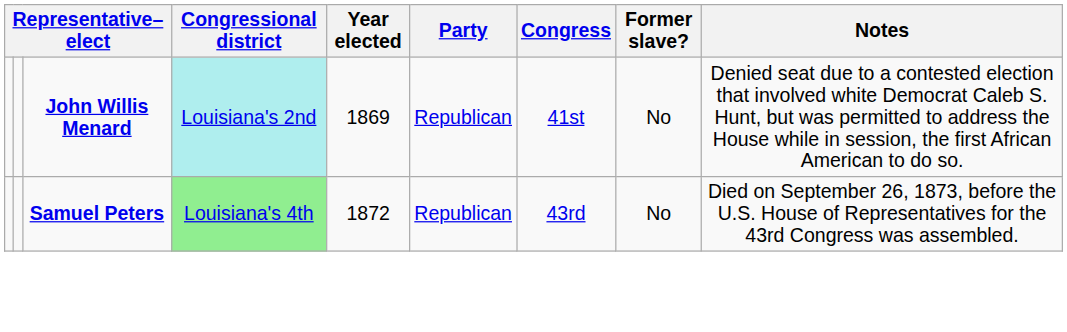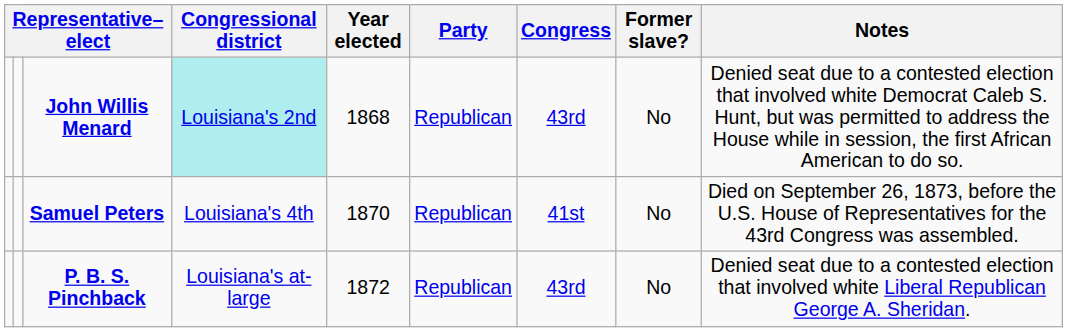(368, 116) 1869 -> (368, 116) 1868
(566, 116) 41st -> (566, 116) 43rd
(249, 213) lightgreen background -> (249, 213) no background
(368, 213) 1872 -> (368, 213) 1870
(566, 213) 43rd -> (566, 213) 41st
+ row: (97, 288)
